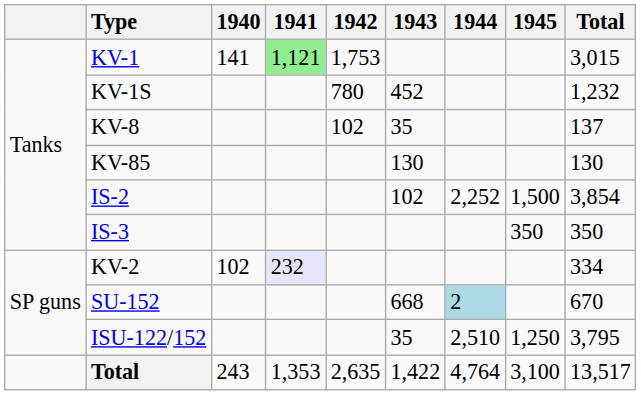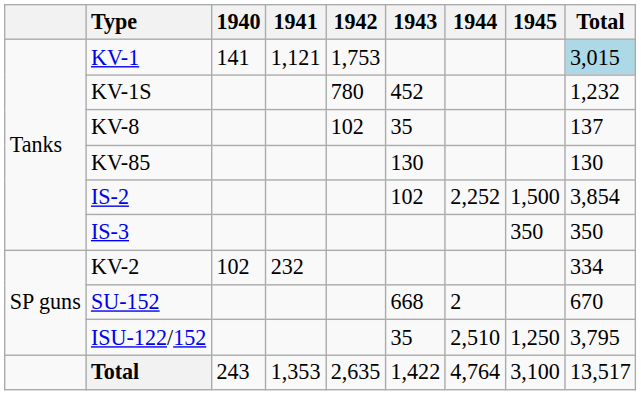(296, 57) lightgreen background -> (296, 57) no background
(595, 57) no background -> (595, 57) lightblue background
(287, 267) lavender background -> (287, 267) no background
(456, 302) lightblue background -> (456, 302) no background
